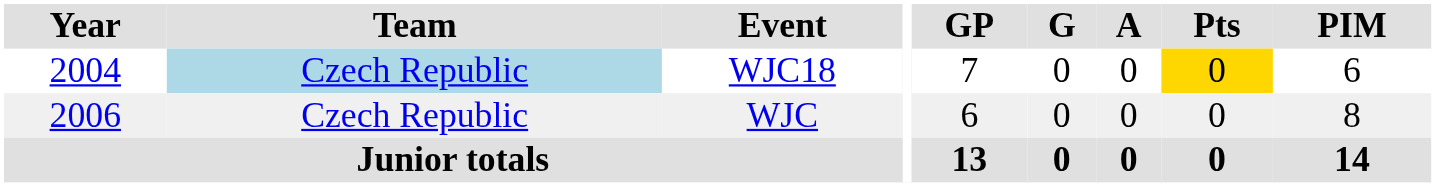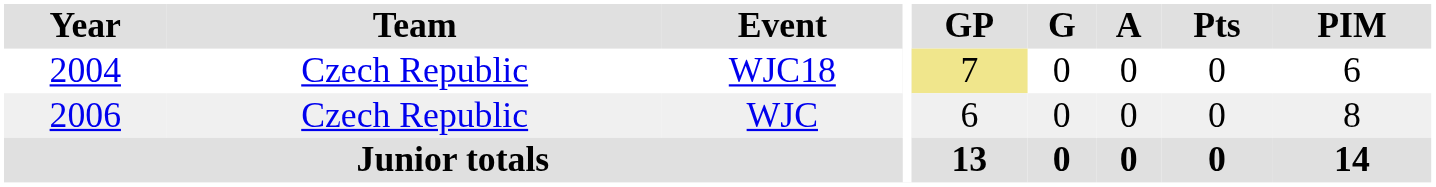(415, 70) lightblue background -> (415, 70) no background
(969, 70) no background -> (969, 70) khaki background
(1217, 70) gold background -> (1217, 70) no background
